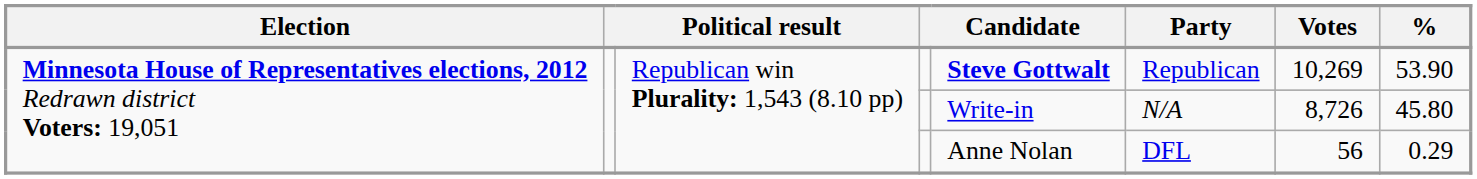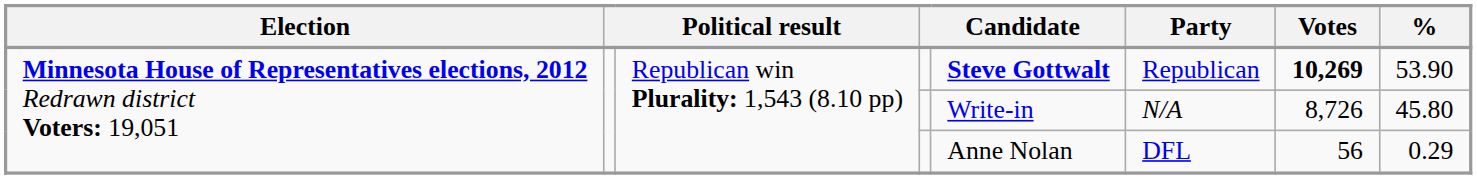(1327, 69) normal -> (1327, 69) bold
